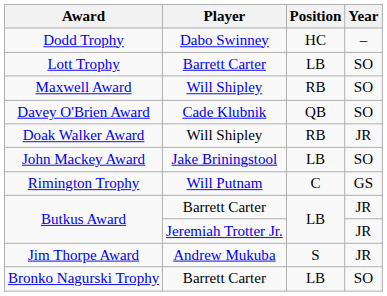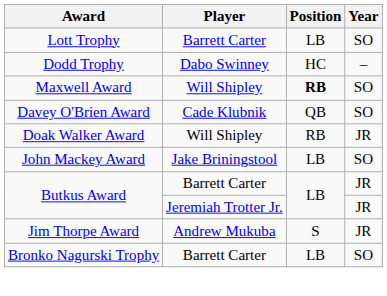rows swapped: (84, 64) <-> (84, 40)
(316, 87) normal -> (316, 87) bold
- row: (84, 183)
